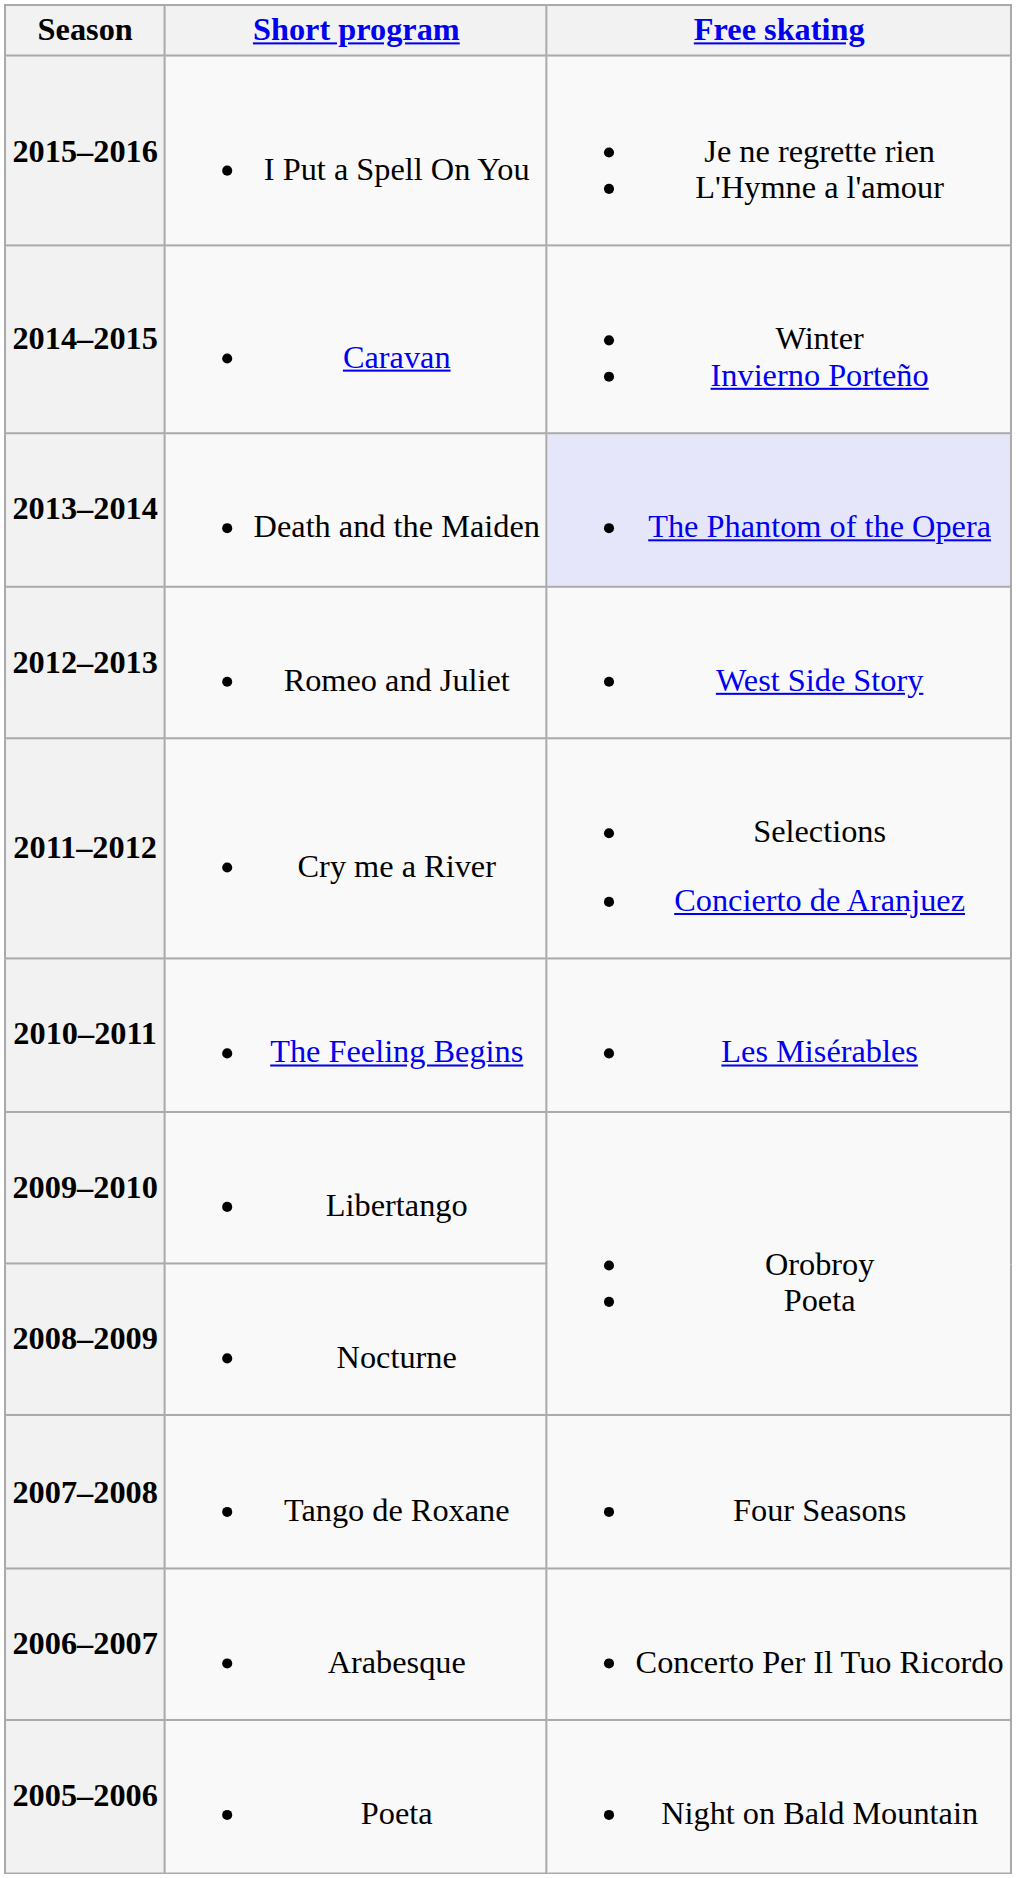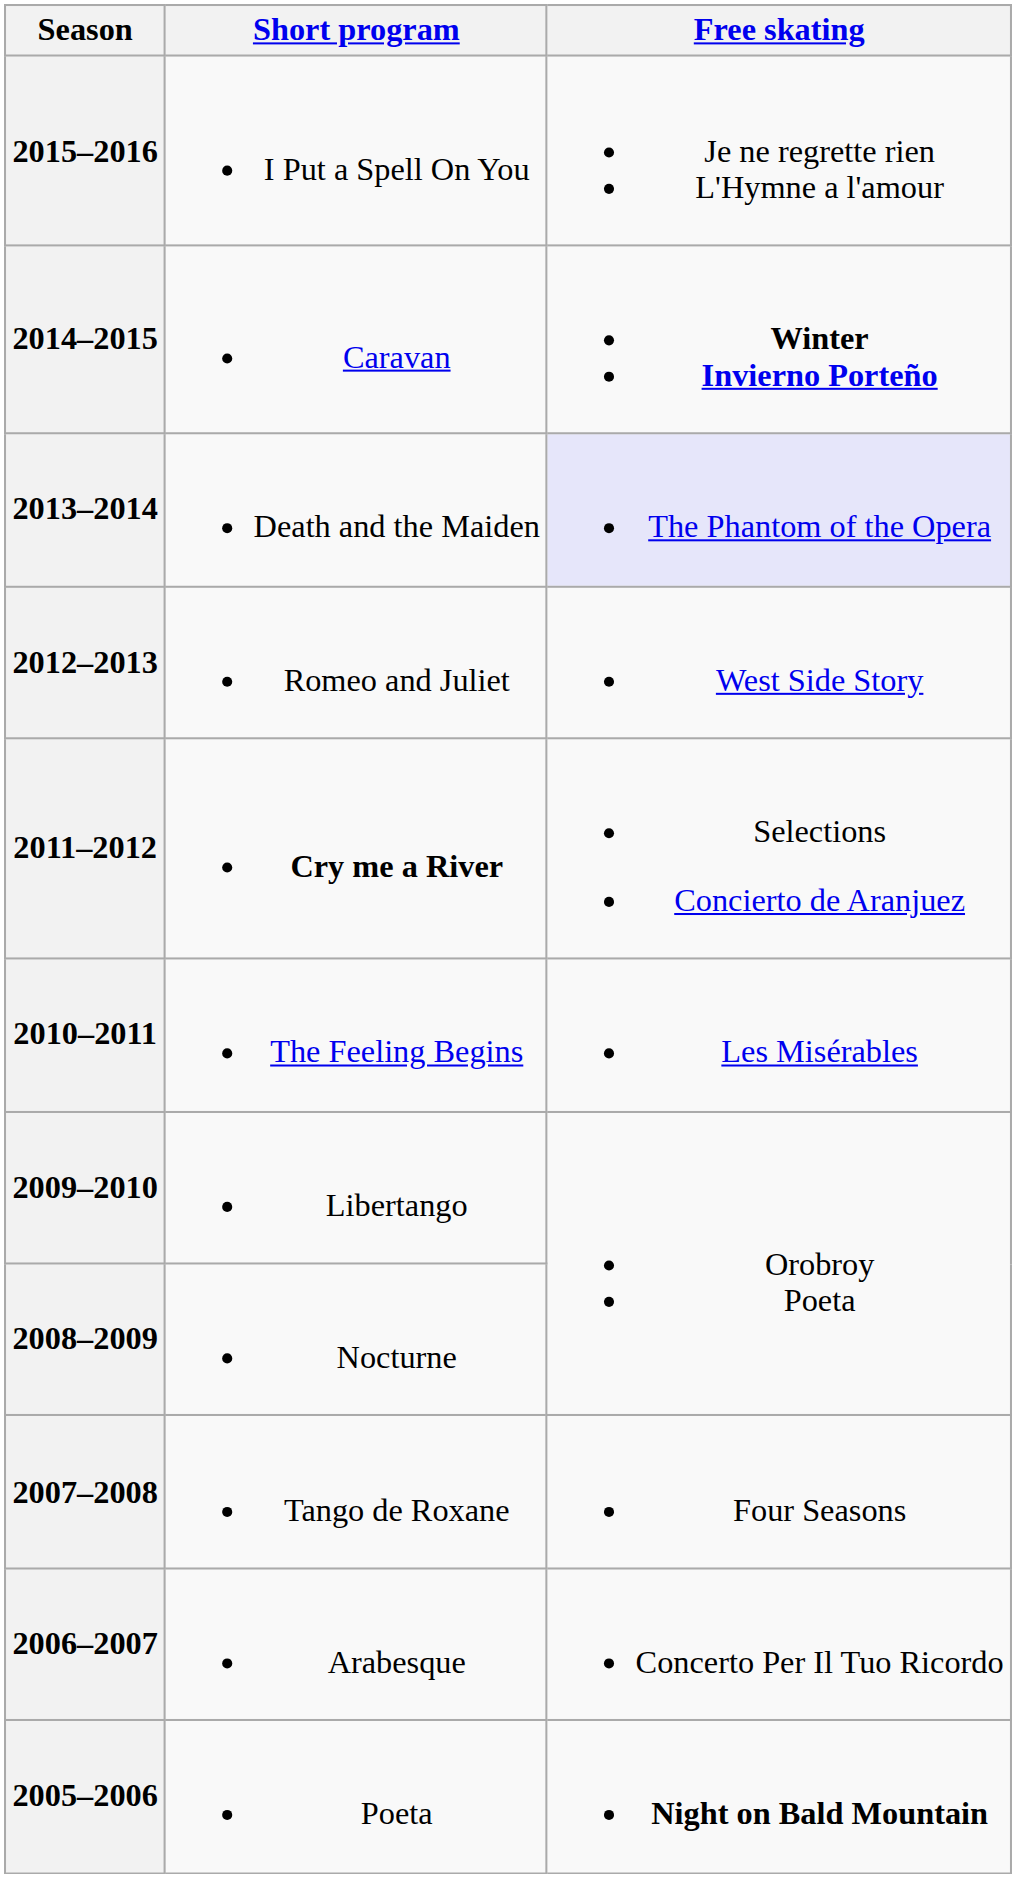(779, 357) normal -> (779, 357) bold
(356, 867) normal -> (356, 867) bold
(779, 1815) normal -> (779, 1815) bold
